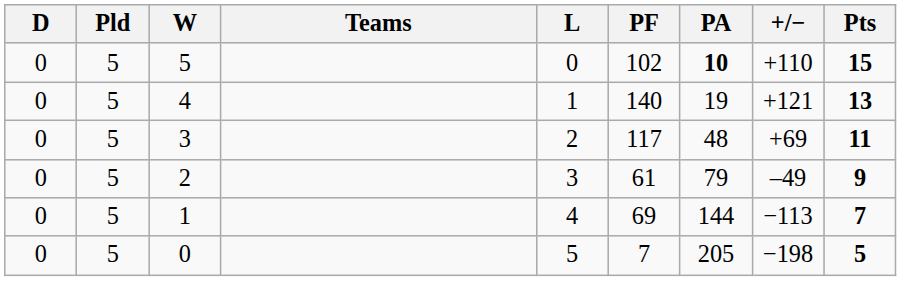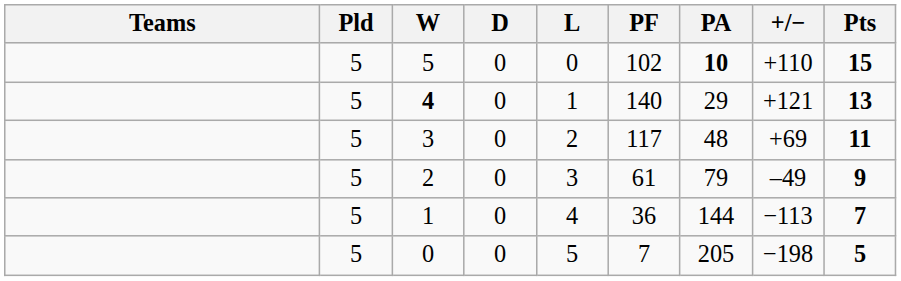columns swapped: (378, 23) <-> (41, 23)
(185, 100) normal -> (428, 100) bold
(716, 100) 19 -> (716, 100) 29
(644, 216) 69 -> (644, 216) 36
